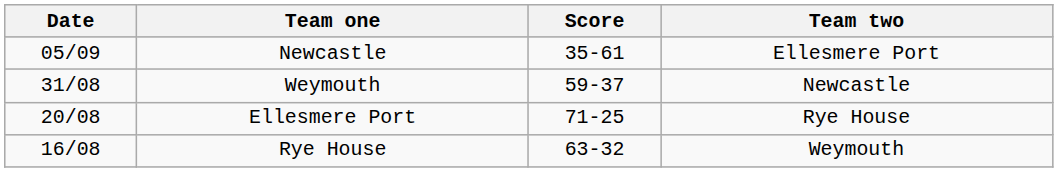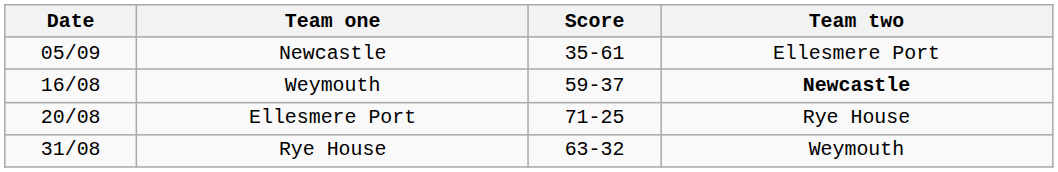(71, 86) 31/08 -> (71, 86) 16/08
(856, 86) normal -> (856, 86) bold
(71, 151) 16/08 -> (71, 151) 31/08
